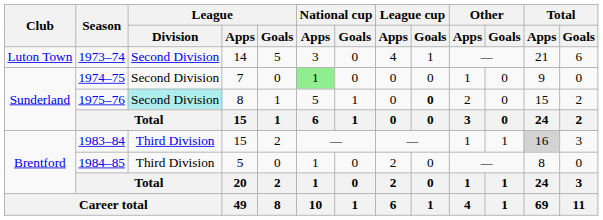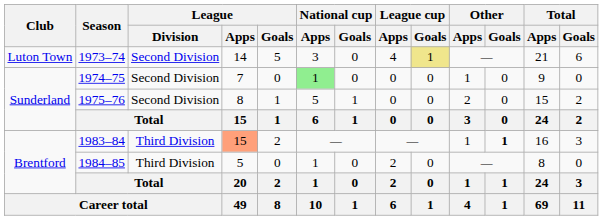(430, 57) no background -> (430, 57) khaki background
(175, 99) paleturquoise background -> (175, 99) no background
(430, 99) bold -> (430, 99) normal
(240, 141) no background -> (240, 141) lightsalmon background
(505, 141) normal -> (505, 141) bold
(542, 141) lightgrey background -> (542, 141) no background
